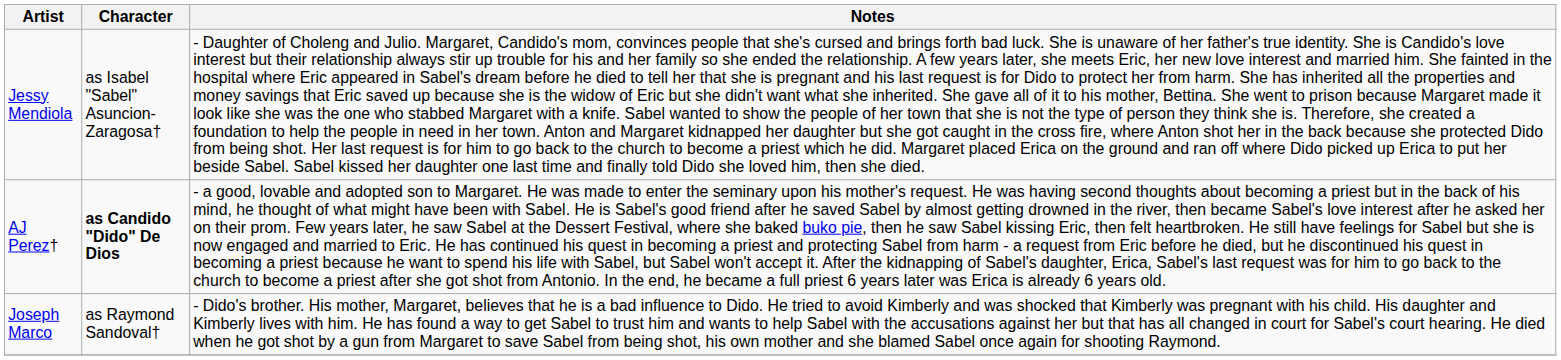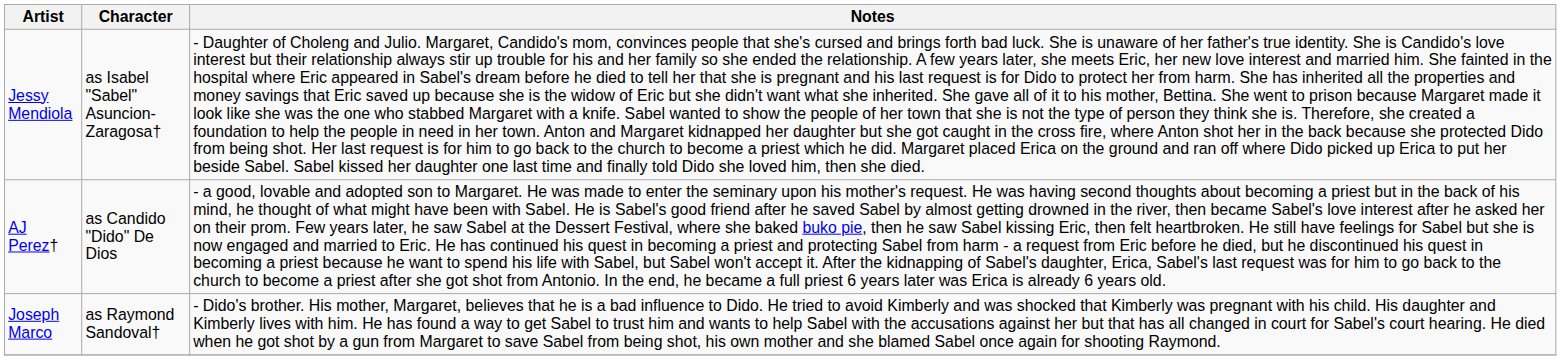(128, 236) bold -> (126, 236) normal
